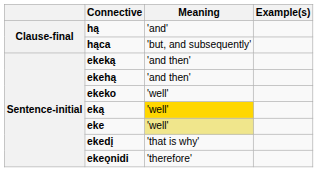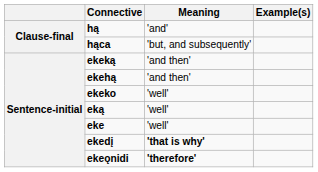(158, 110) gold background -> (158, 110) no background
(158, 126) khaki background -> (158, 126) no background
(173, 142) normal -> (176, 142) bold
(169, 158) normal -> (172, 158) bold
